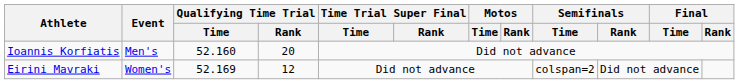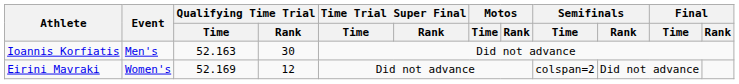(216, 50) 52.160 -> (216, 50) 52.163
(288, 50) 20 -> (288, 50) 30
